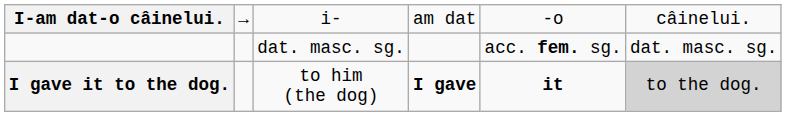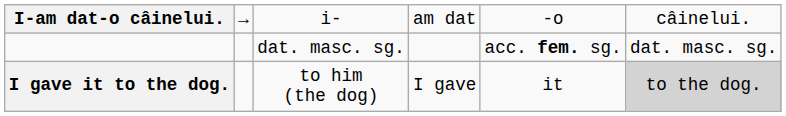(445, 86) bold -> (445, 86) normal
(553, 86) bold -> (553, 86) normal
